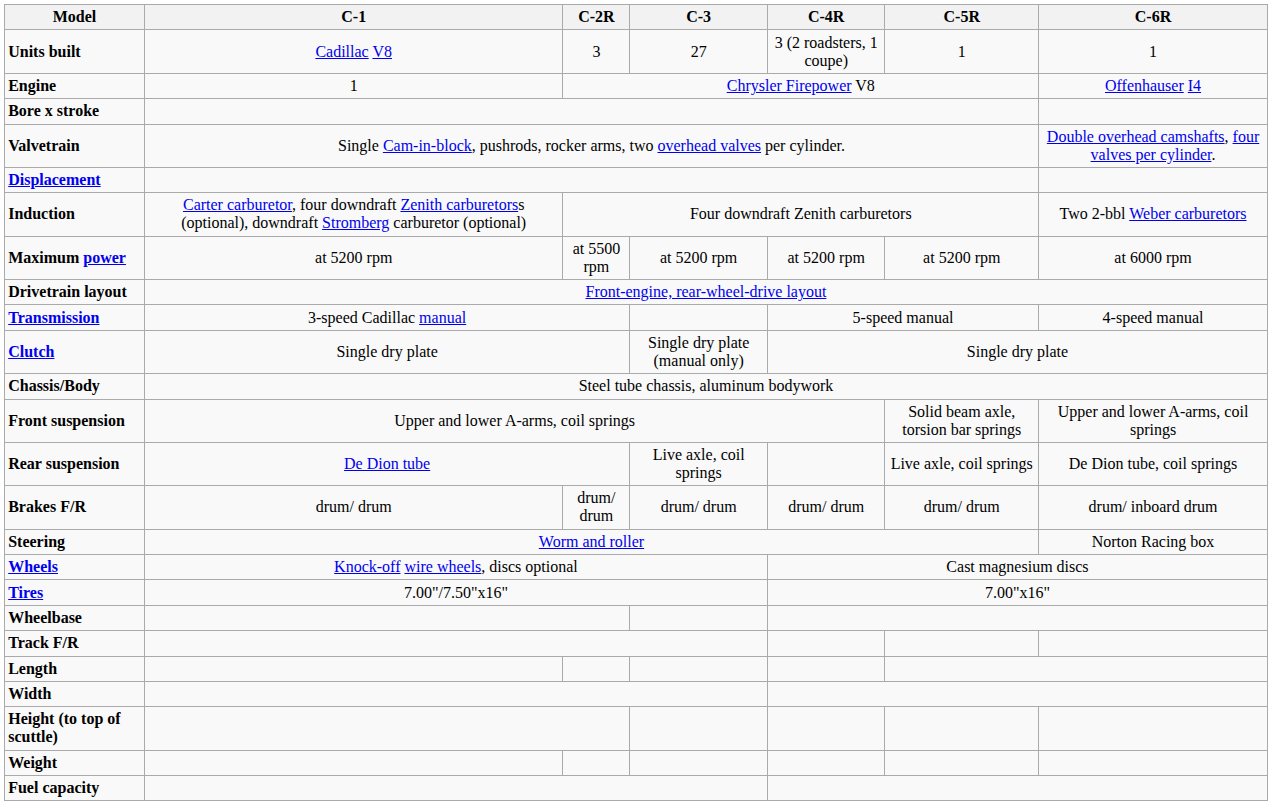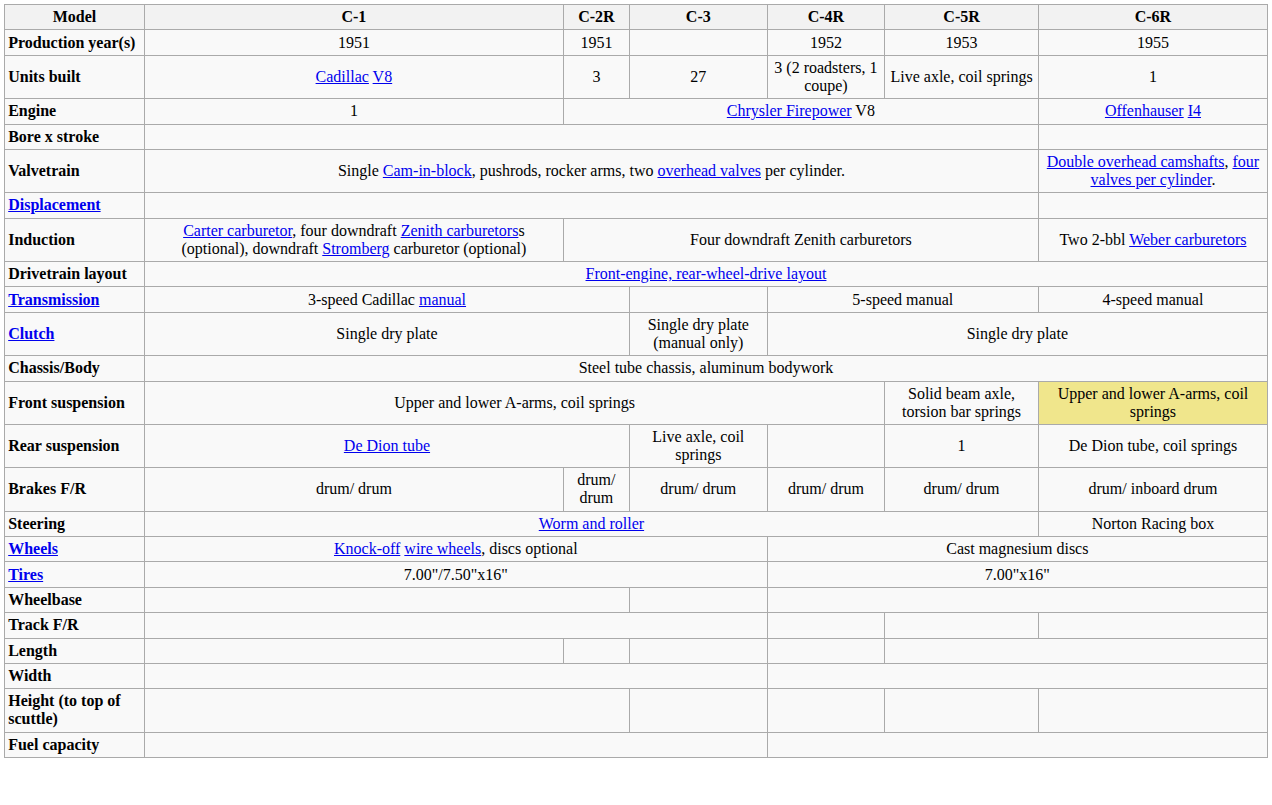+ row: (72, 42)
(962, 51) 1 -> (962, 76) Live axle, coil springs
- row: (67, 257)
(1153, 420) no background -> (1153, 402) khaki background
(962, 464) Live axle, coil springs -> (962, 446) 1
- row: (33, 762)
